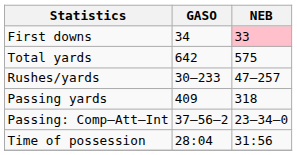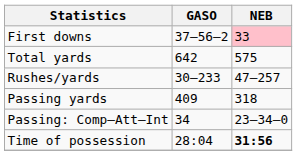(182, 36) 34 -> (202, 36) 37–56–2
(202, 119) 37–56–2 -> (182, 119) 34
(254, 140) normal -> (254, 140) bold
